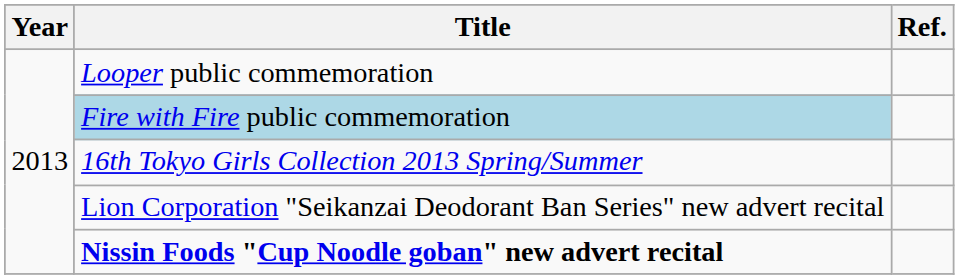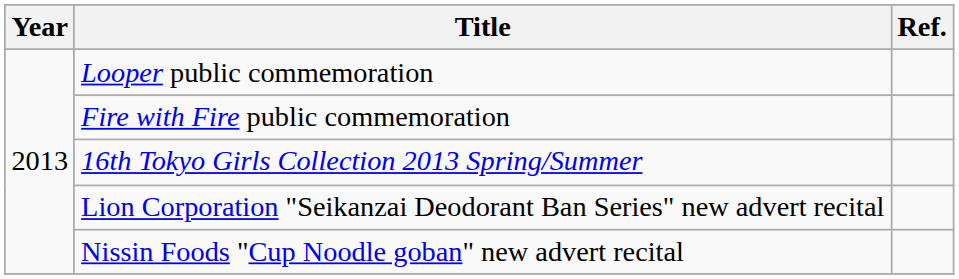(296, 116) lightblue background -> (296, 116) no background
(402, 251) bold -> (383, 251) normal
